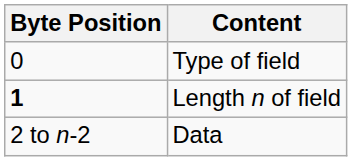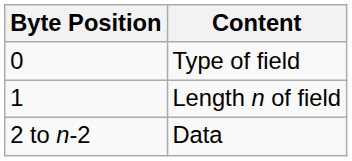(17, 98) bold -> (17, 98) normal
